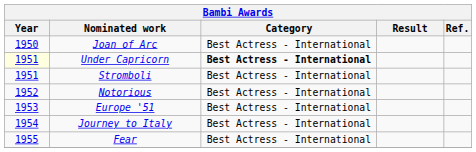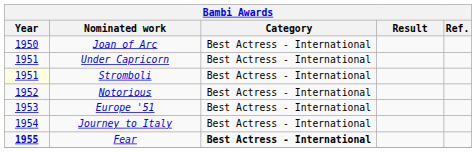(27, 60) lightyellow background -> (27, 60) no background
(289, 60) bold -> (289, 60) normal
(27, 76) no background -> (27, 76) lightyellow background
(27, 139) normal -> (27, 139) bold
(289, 139) normal -> (289, 139) bold
